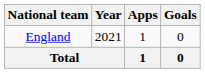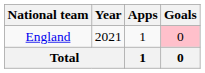(180, 36) no background -> (180, 36) pink background
